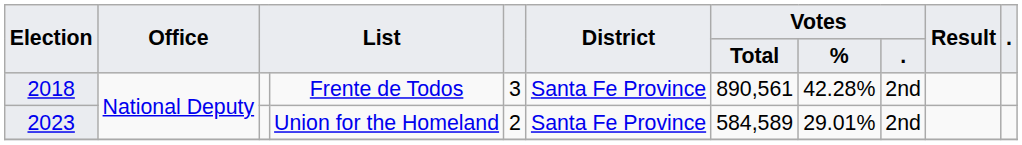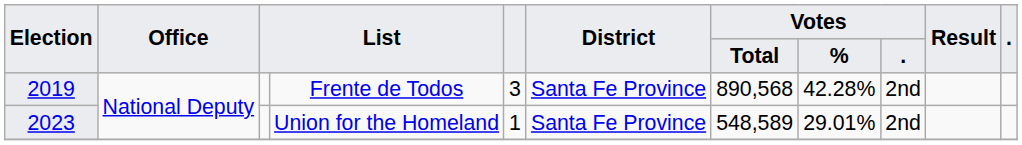(51, 89) 2018 -> (51, 89) 2019
(755, 89) 890,561 -> (755, 89) 890,568
(515, 123) 2 -> (515, 123) 1
(755, 123) 584,589 -> (755, 123) 548,589
